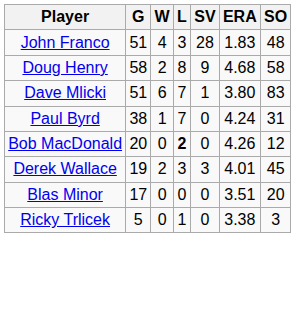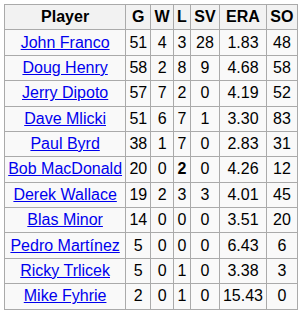+ row: (65, 93)
(240, 93) 3.80 -> (243, 118) 3.30
(240, 118) 4.24 -> (243, 144) 2.83
(138, 194) 17 -> (138, 220) 14
+ row: (65, 245)
+ row: (65, 296)
